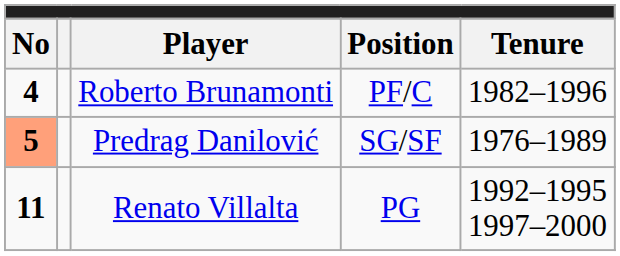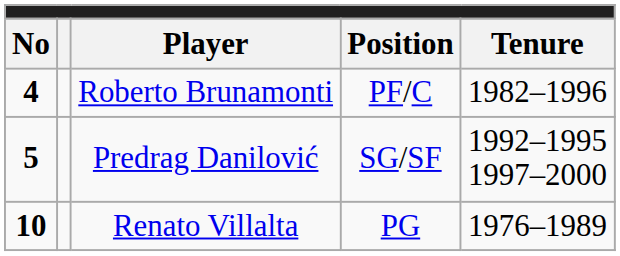(31, 141) lightsalmon background -> (31, 158) no background
(537, 141) 1976–1989 -> (537, 158) 1992–1995 1997–2000
(31, 207) 11 -> (31, 224) 10
(537, 207) 1992–1995 1997–2000 -> (537, 224) 1976–1989
